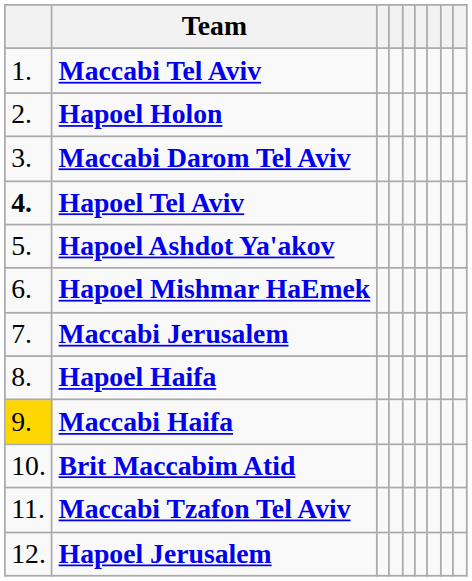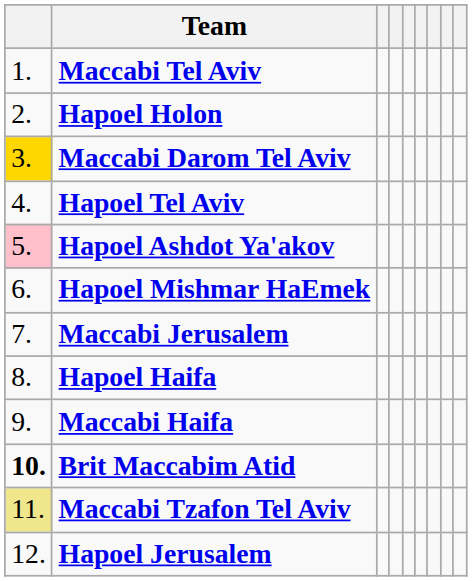(22, 158) no background -> (22, 158) gold background
(22, 202) bold -> (22, 202) normal
(22, 245) no background -> (22, 245) pink background
(22, 421) gold background -> (22, 421) no background
(29, 465) normal -> (29, 465) bold
(28, 509) no background -> (28, 509) khaki background
